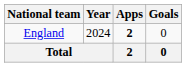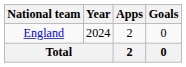(130, 33) bold -> (130, 33) normal
